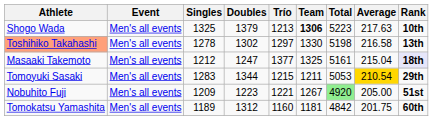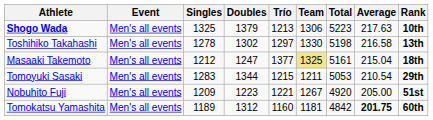(36, 29) normal -> (37, 29) bold
(311, 29) bold -> (311, 29) normal
(52, 45) lightsalmon background -> (52, 45) no background
(311, 60) no background -> (311, 60) khaki background
(413, 60) lavender background -> (413, 60) no background
(376, 76) gold background -> (376, 76) no background
(340, 92) lightgreen background -> (340, 92) no background
(376, 108) normal -> (376, 108) bold
